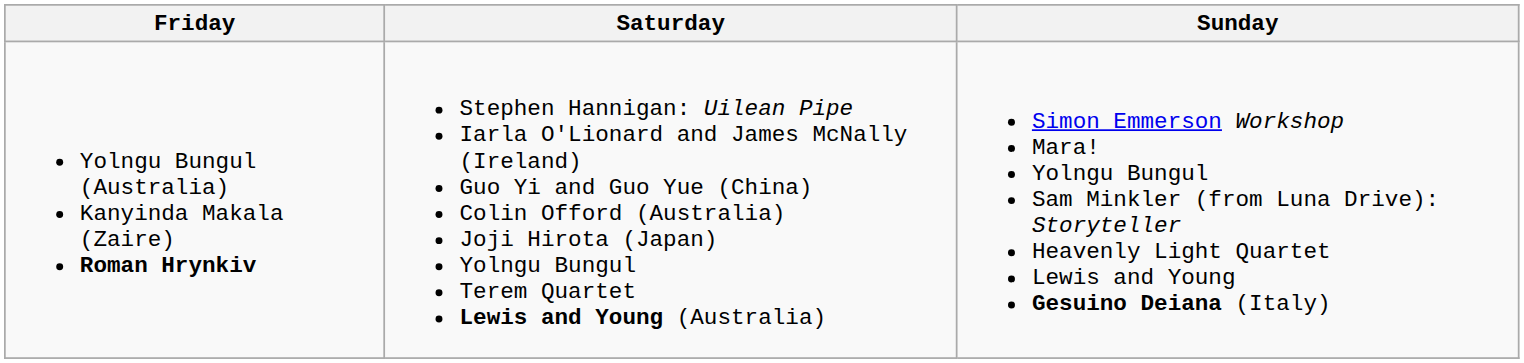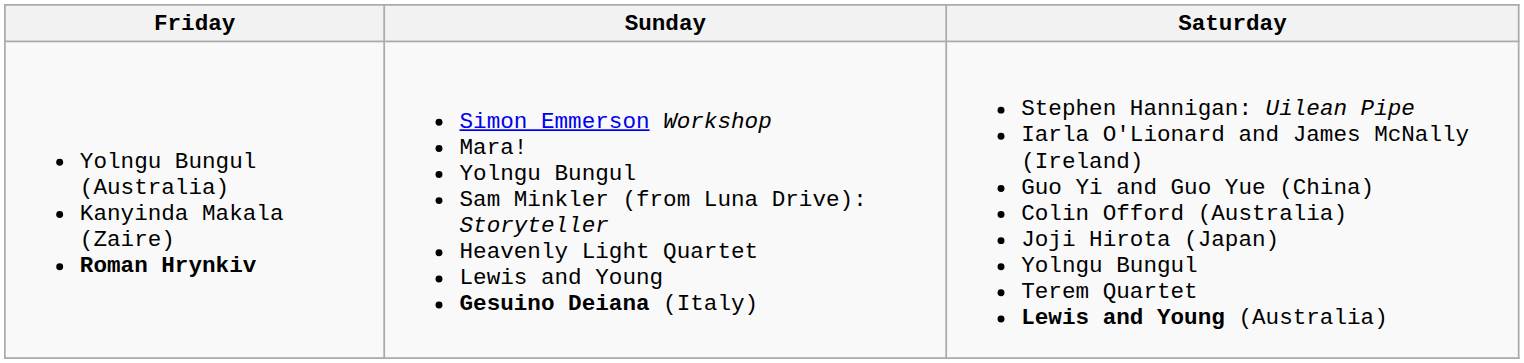columns swapped: (671, 23) <-> (1238, 23)
